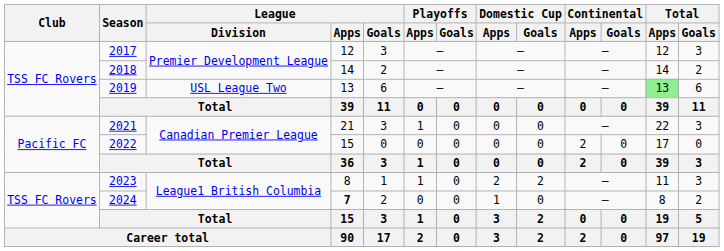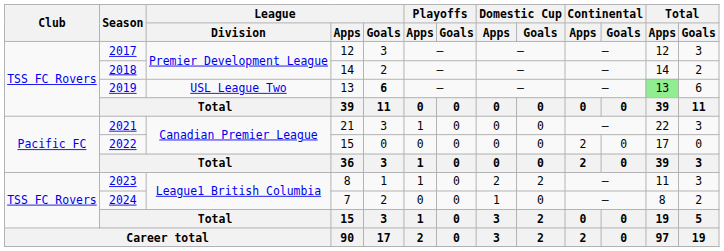(384, 88) normal -> (384, 88) bold
(347, 200) bold -> (347, 200) normal
